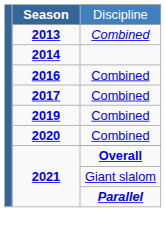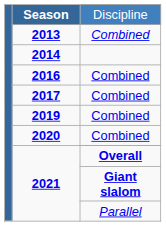(120, 176) normal -> (120, 184) bold
(120, 197) bold -> (120, 211) normal
